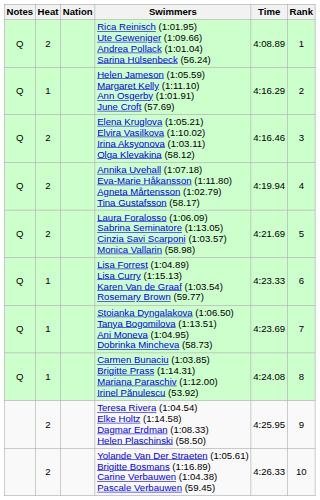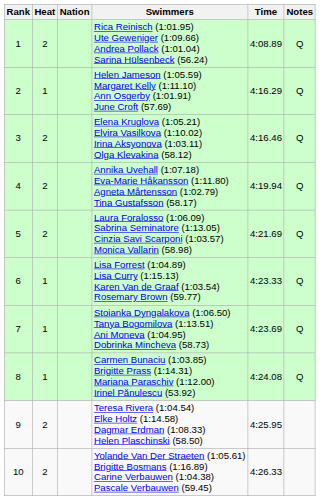columns swapped: (301, 12) <-> (20, 12)
